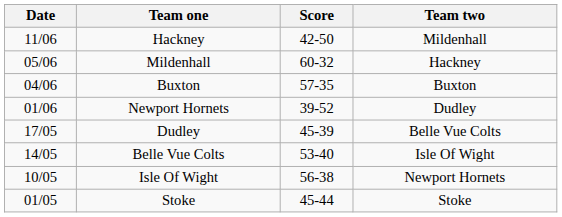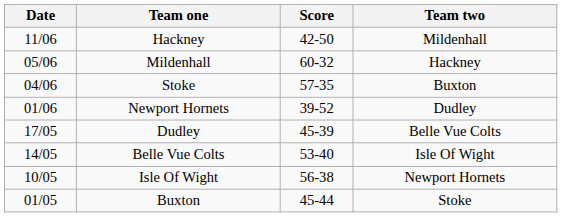(179, 85) Buxton -> (179, 85) Stoke
(179, 200) Stoke -> (179, 200) Buxton
